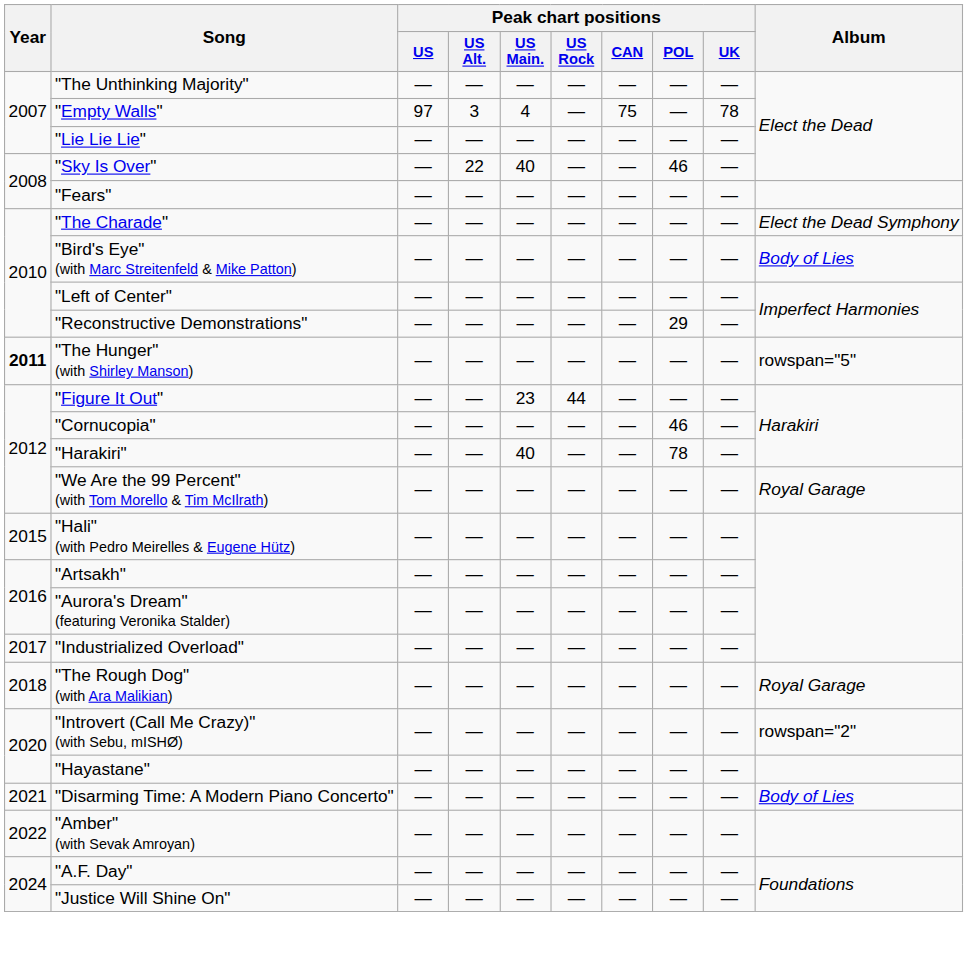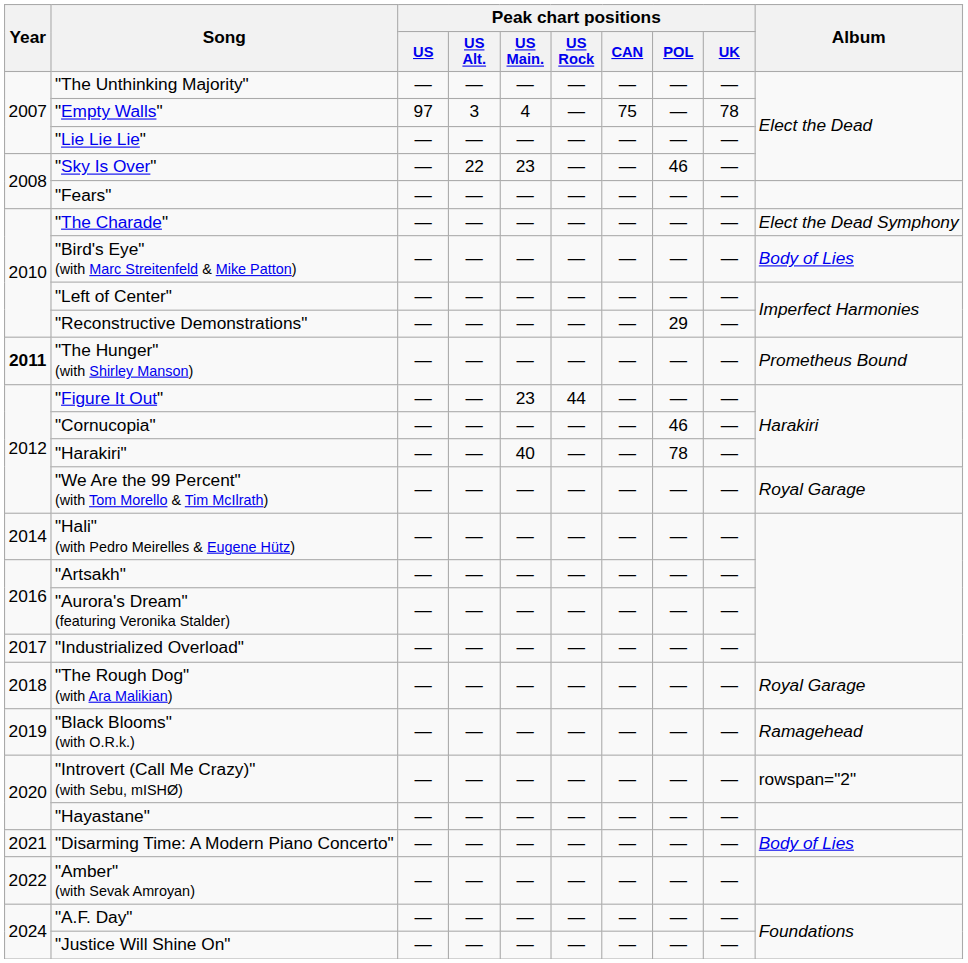(525, 167) 40 -> (525, 167) 23
(807, 360) rowspan="5" -> (833, 360) Prometheus Bound
(28, 536) 2015 -> (28, 536) 2014
+ row: (113, 732)
